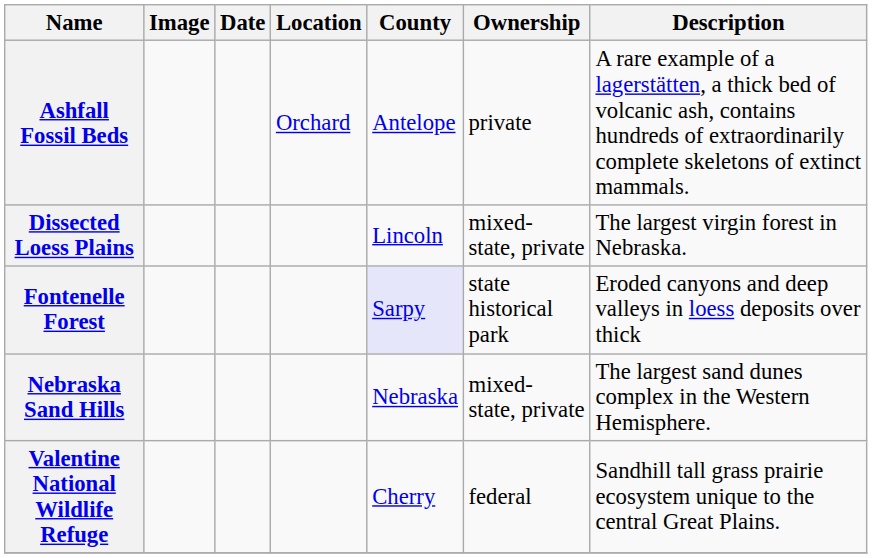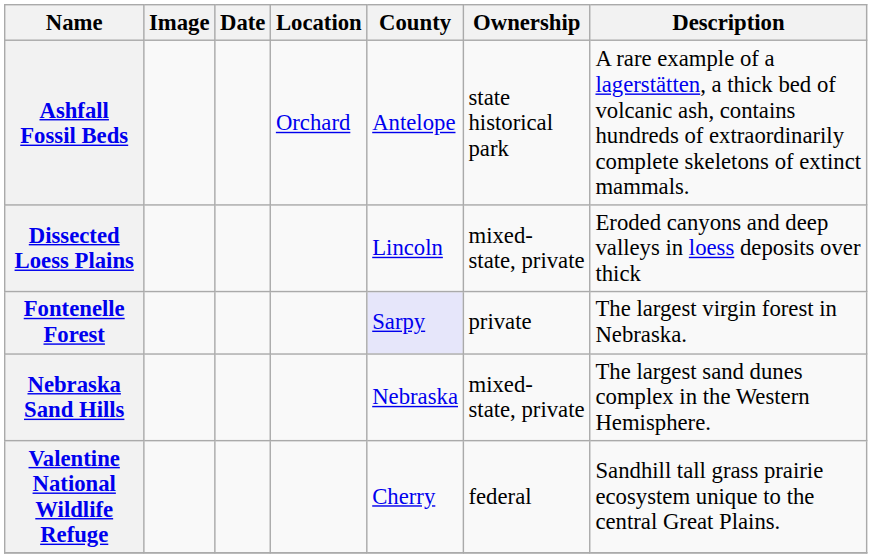(500, 122) private -> (511, 122) state historical park
(716, 235) The largest virgin forest in Nebraska. -> (728, 247) Eroded canyons and deep valleys in loess deposits over thick
(511, 309) state historical park -> (500, 322) private
(728, 309) Eroded canyons and deep valleys in loess deposits over thick -> (716, 322) The largest virgin forest in Nebraska.
